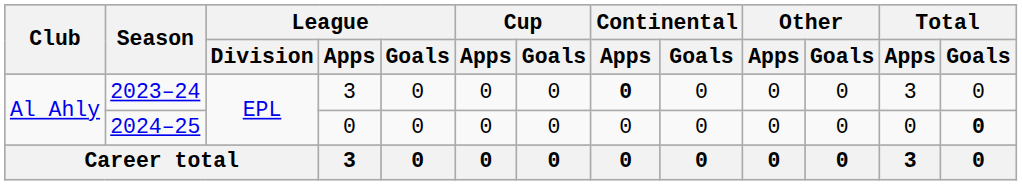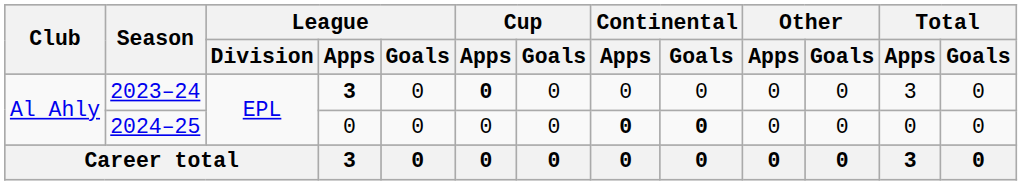(350, 92) normal -> (350, 92) bold
(486, 92) normal -> (486, 92) bold
(626, 92) bold -> (626, 92) normal
(626, 127) normal -> (626, 127) bold
(702, 127) normal -> (702, 127) bold
(978, 127) bold -> (978, 127) normal
